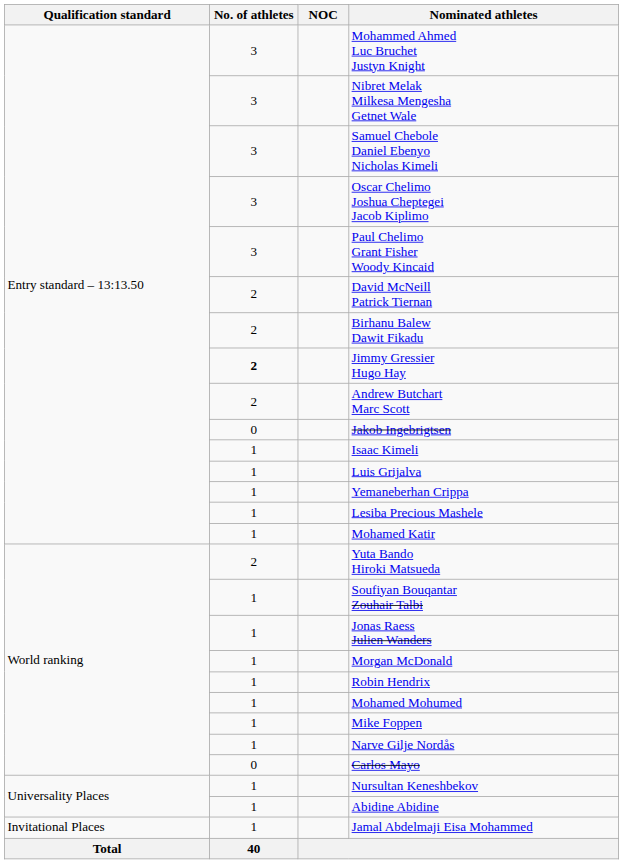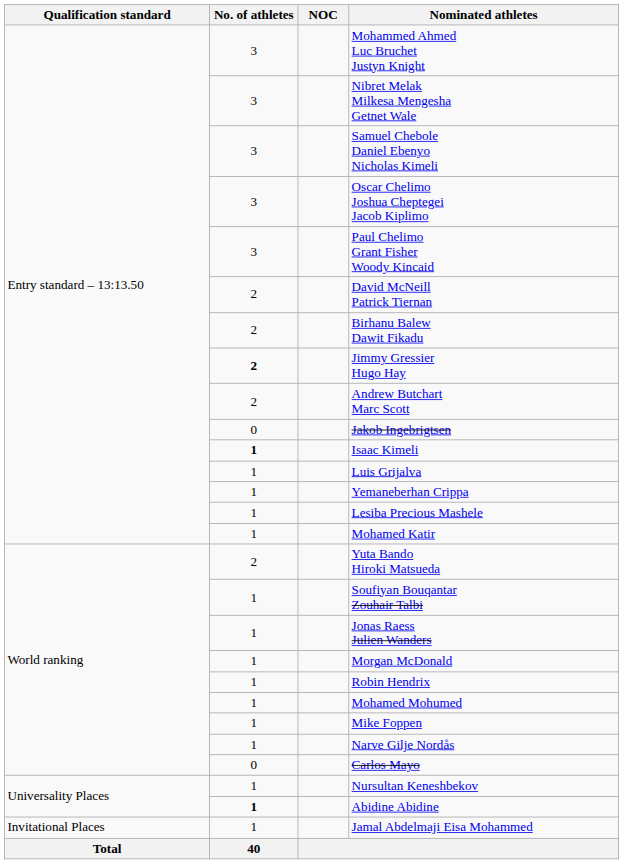(254, 450) normal -> (254, 450) bold
(254, 806) normal -> (254, 806) bold
